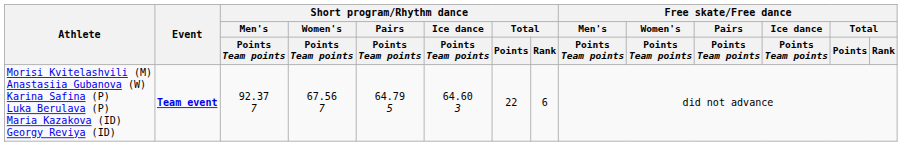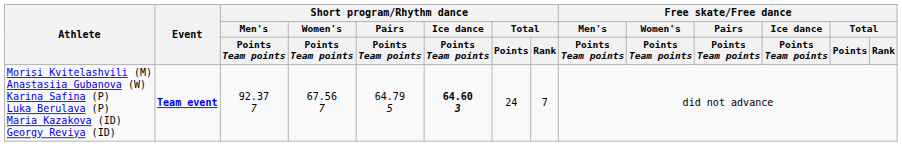(458, 102) normal -> (458, 102) bold
(511, 102) 22 -> (511, 102) 24
(545, 102) 6 -> (545, 102) 7
